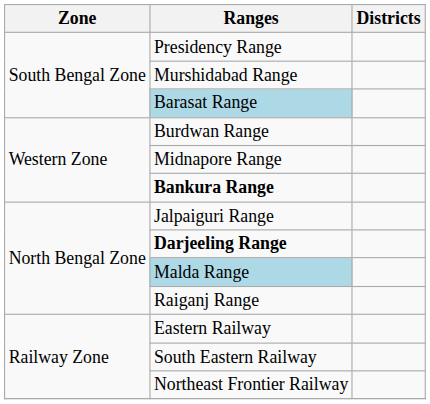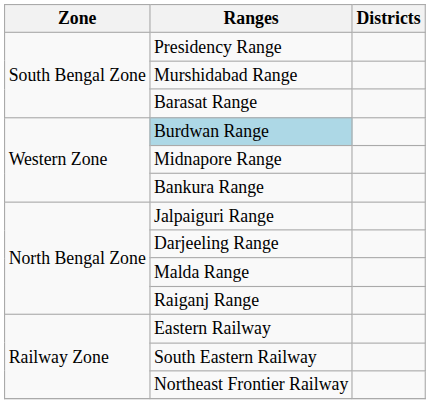(206, 103) lightblue background -> (206, 103) no background
(211, 131) no background -> (211, 131) lightblue background
(214, 187) bold -> (209, 187) normal
(220, 243) bold -> (216, 243) normal
(202, 272) lightblue background -> (202, 272) no background
